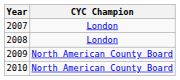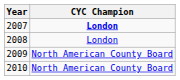(102, 26) normal -> (102, 26) bold
